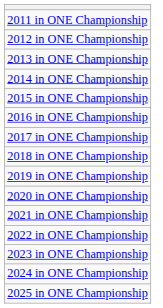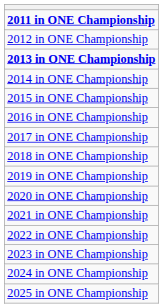(77, 19) normal -> (81, 19) bold
(78, 59) normal -> (81, 59) bold
